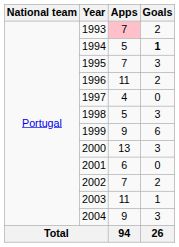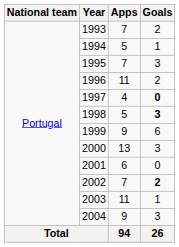(124, 30) pink background -> (124, 30) no background
(157, 47) bold -> (157, 47) normal
(157, 98) normal -> (157, 98) bold
(157, 115) normal -> (157, 115) bold
(157, 183) normal -> (157, 183) bold
